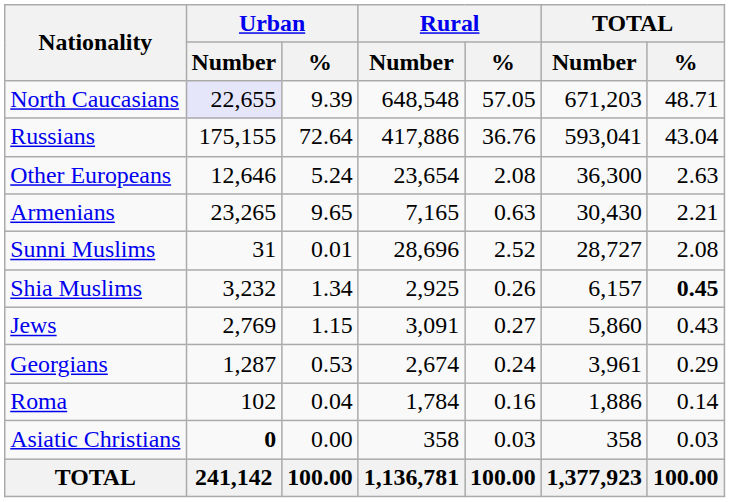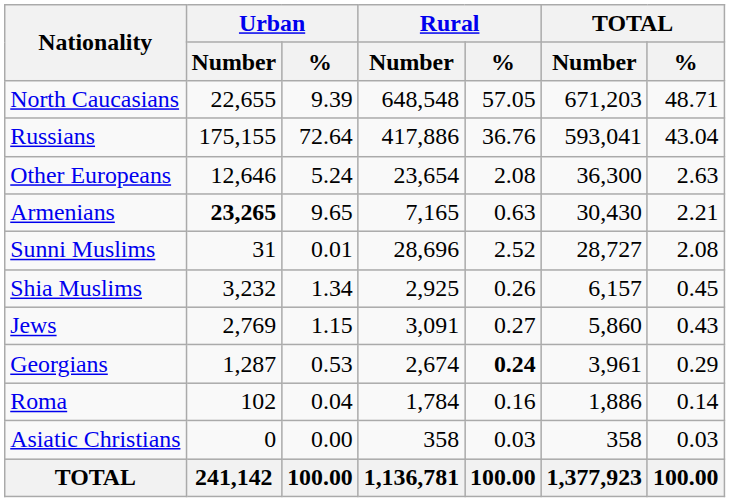(243, 99) lavender background -> (243, 99) no background
(243, 212) normal -> (243, 212) bold
(698, 288) bold -> (698, 288) normal
(515, 363) normal -> (515, 363) bold
(270, 439) bold -> (270, 439) normal
